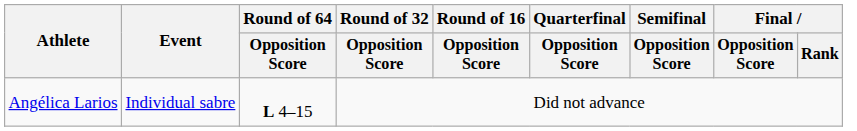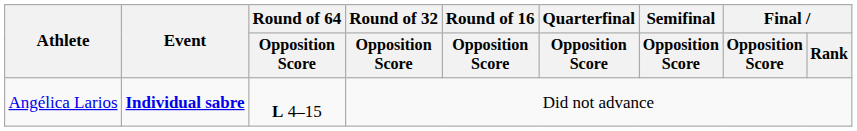(180, 102) normal -> (185, 102) bold
